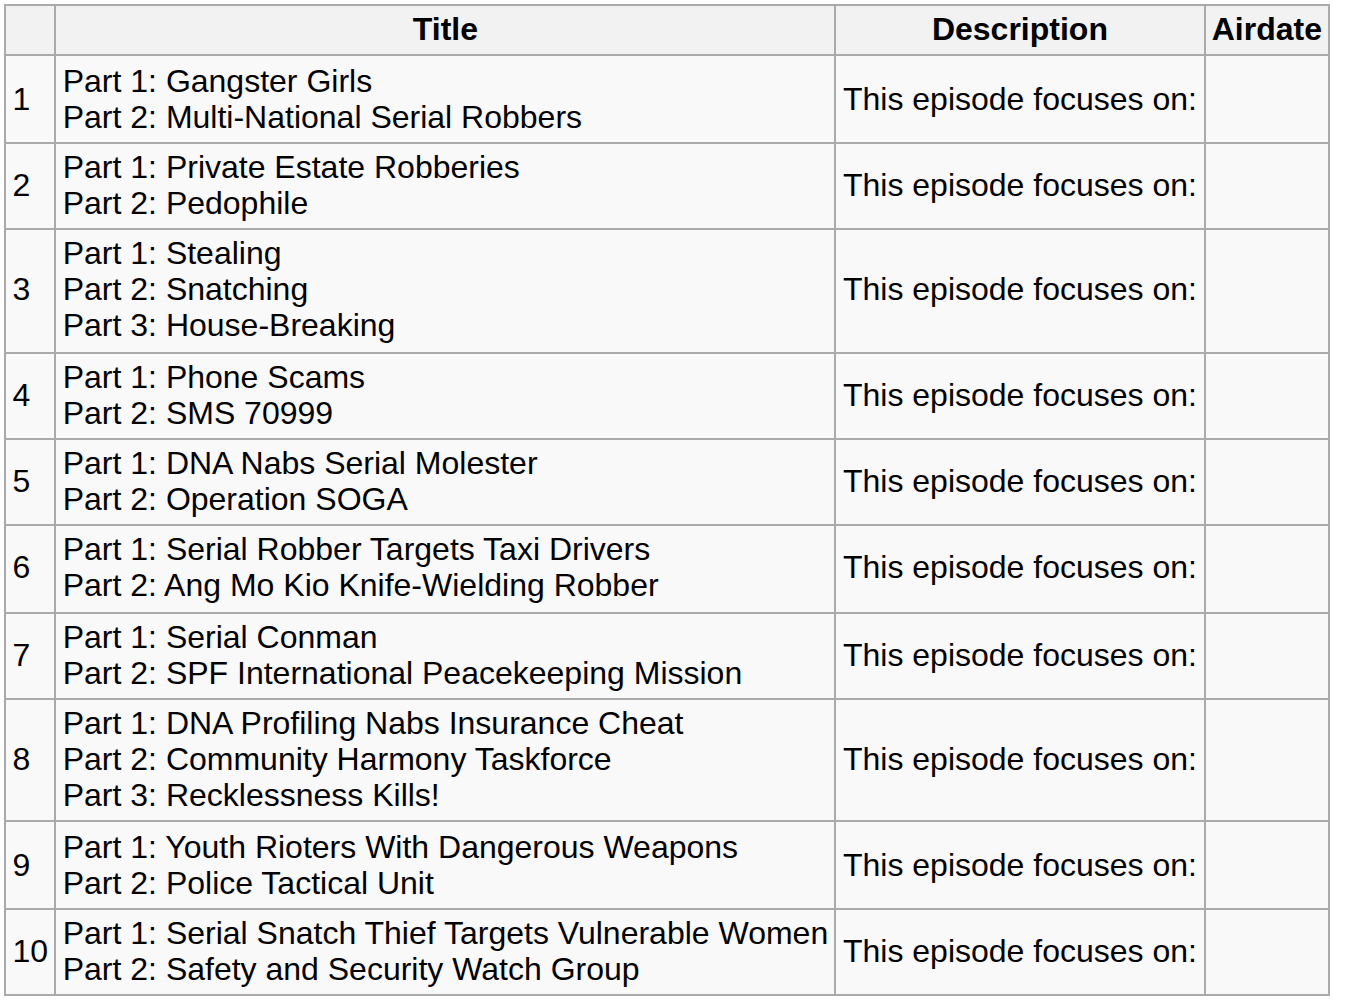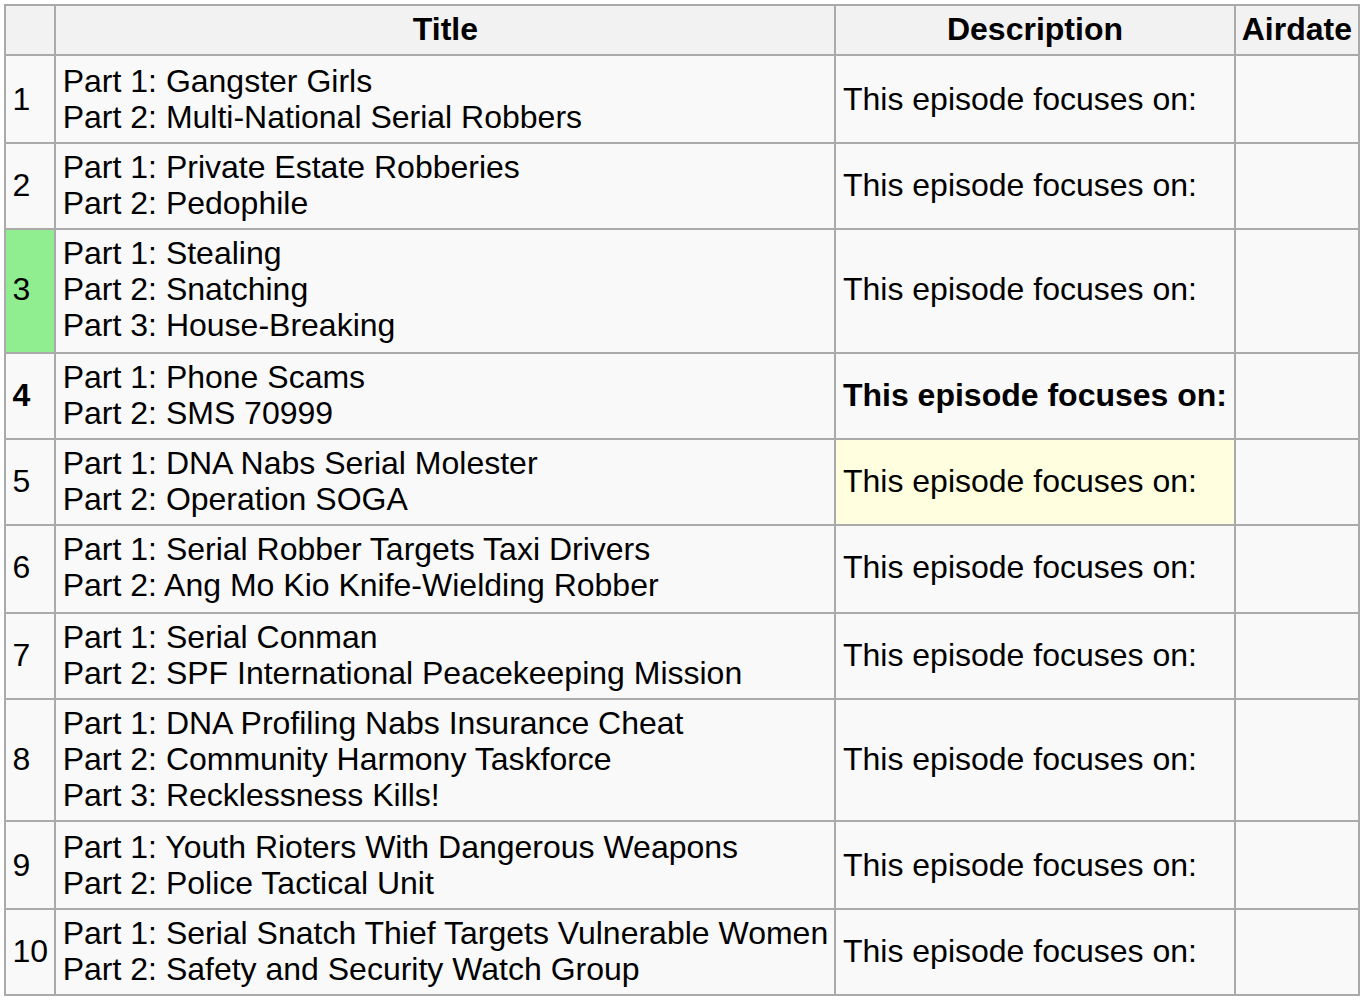(21, 290) no background -> (21, 290) lightgreen background
(21, 394) normal -> (21, 394) bold
(1020, 394) normal -> (1035, 394) bold
(1020, 481) no background -> (1020, 481) lightyellow background
